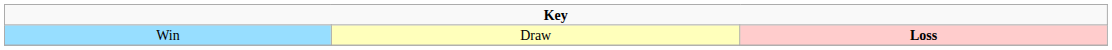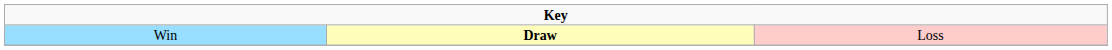(536, 35) normal -> (540, 35) bold
(924, 35) bold -> (931, 35) normal
